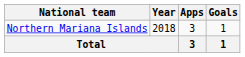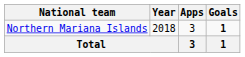(223, 28) normal -> (223, 28) bold
